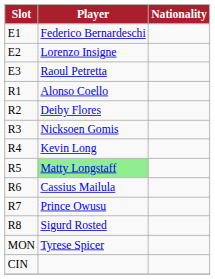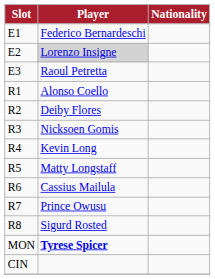(79, 52) no background -> (79, 52) lightgrey background
(78, 168) lightgreen background -> (78, 168) no background
(72, 245) normal -> (74, 245) bold
